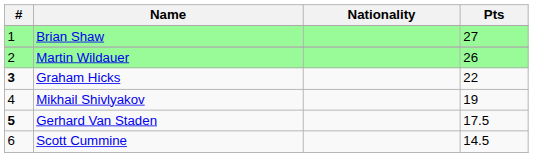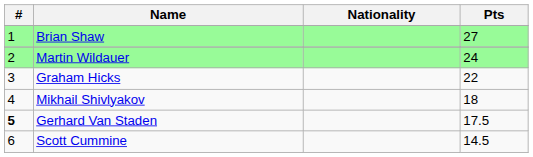(471, 57) 26 -> (471, 57) 24
(11, 78) bold -> (11, 78) normal
(471, 99) 19 -> (471, 99) 18
